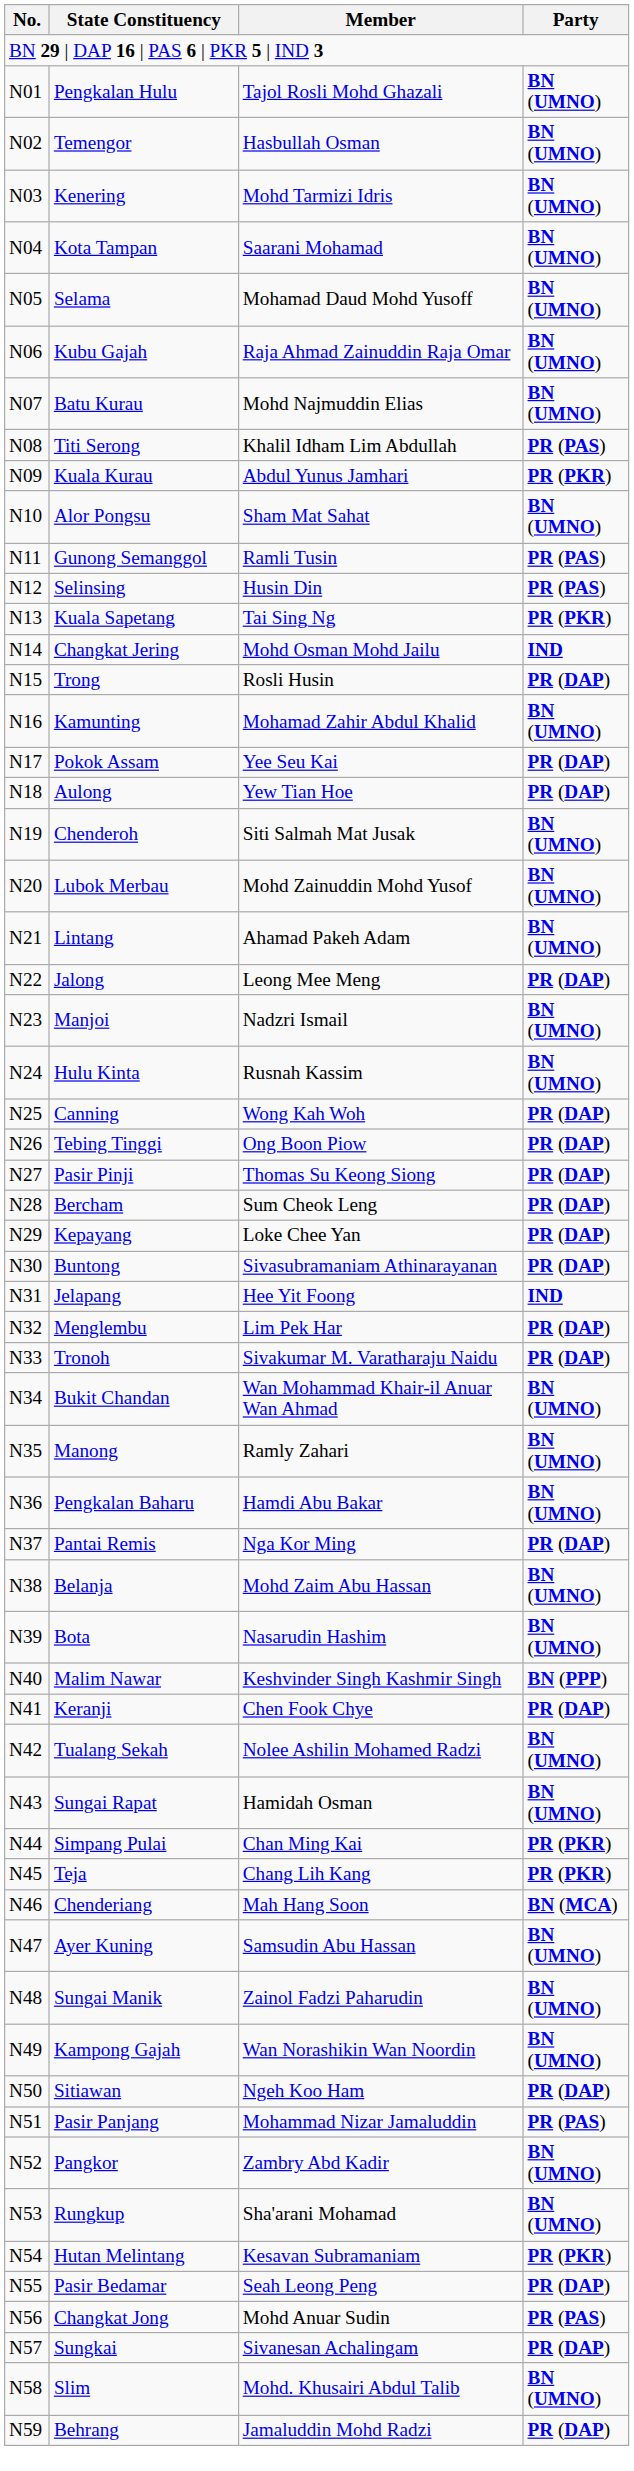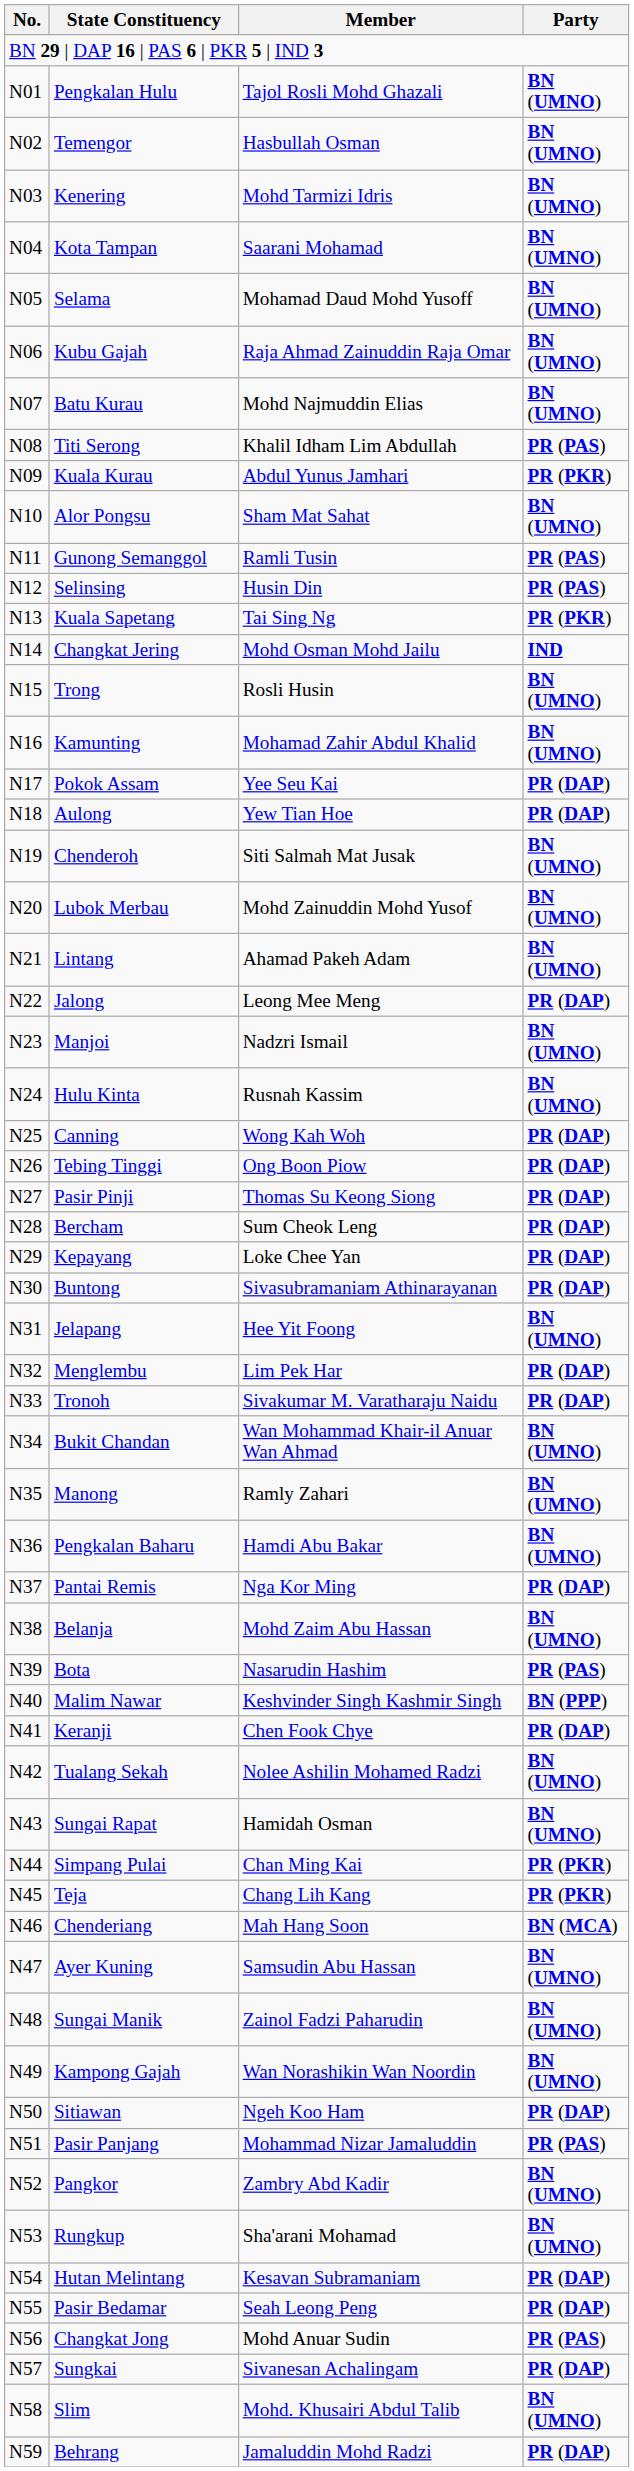(569, 679) PR (DAP) -> (564, 690) BN (UMNO)
(545, 1296) IND -> (564, 1328) BN (UMNO)
(564, 1637) BN (UMNO) -> (567, 1669) PR (PAS)
(569, 2256) PR (PKR) -> (569, 2277) PR (DAP)
